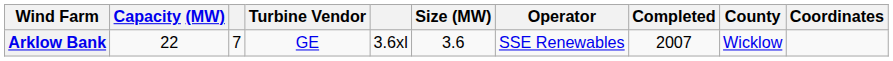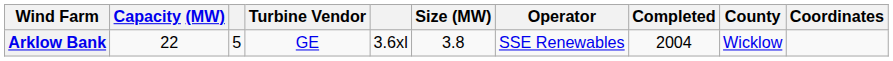(237, 42) 7 -> (237, 42) 5
(453, 42) 3.6 -> (453, 42) 3.8
(674, 42) 2007 -> (674, 42) 2004
